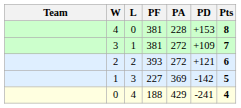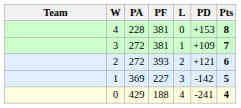columns swapped: (133, 12) <-> (179, 12)
